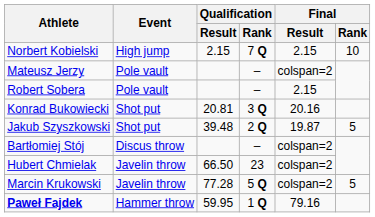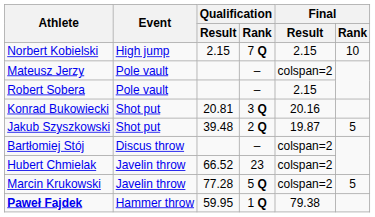(218, 165) 66.50 -> (218, 165) 66.52
(305, 203) 79.16 -> (305, 203) 79.38
